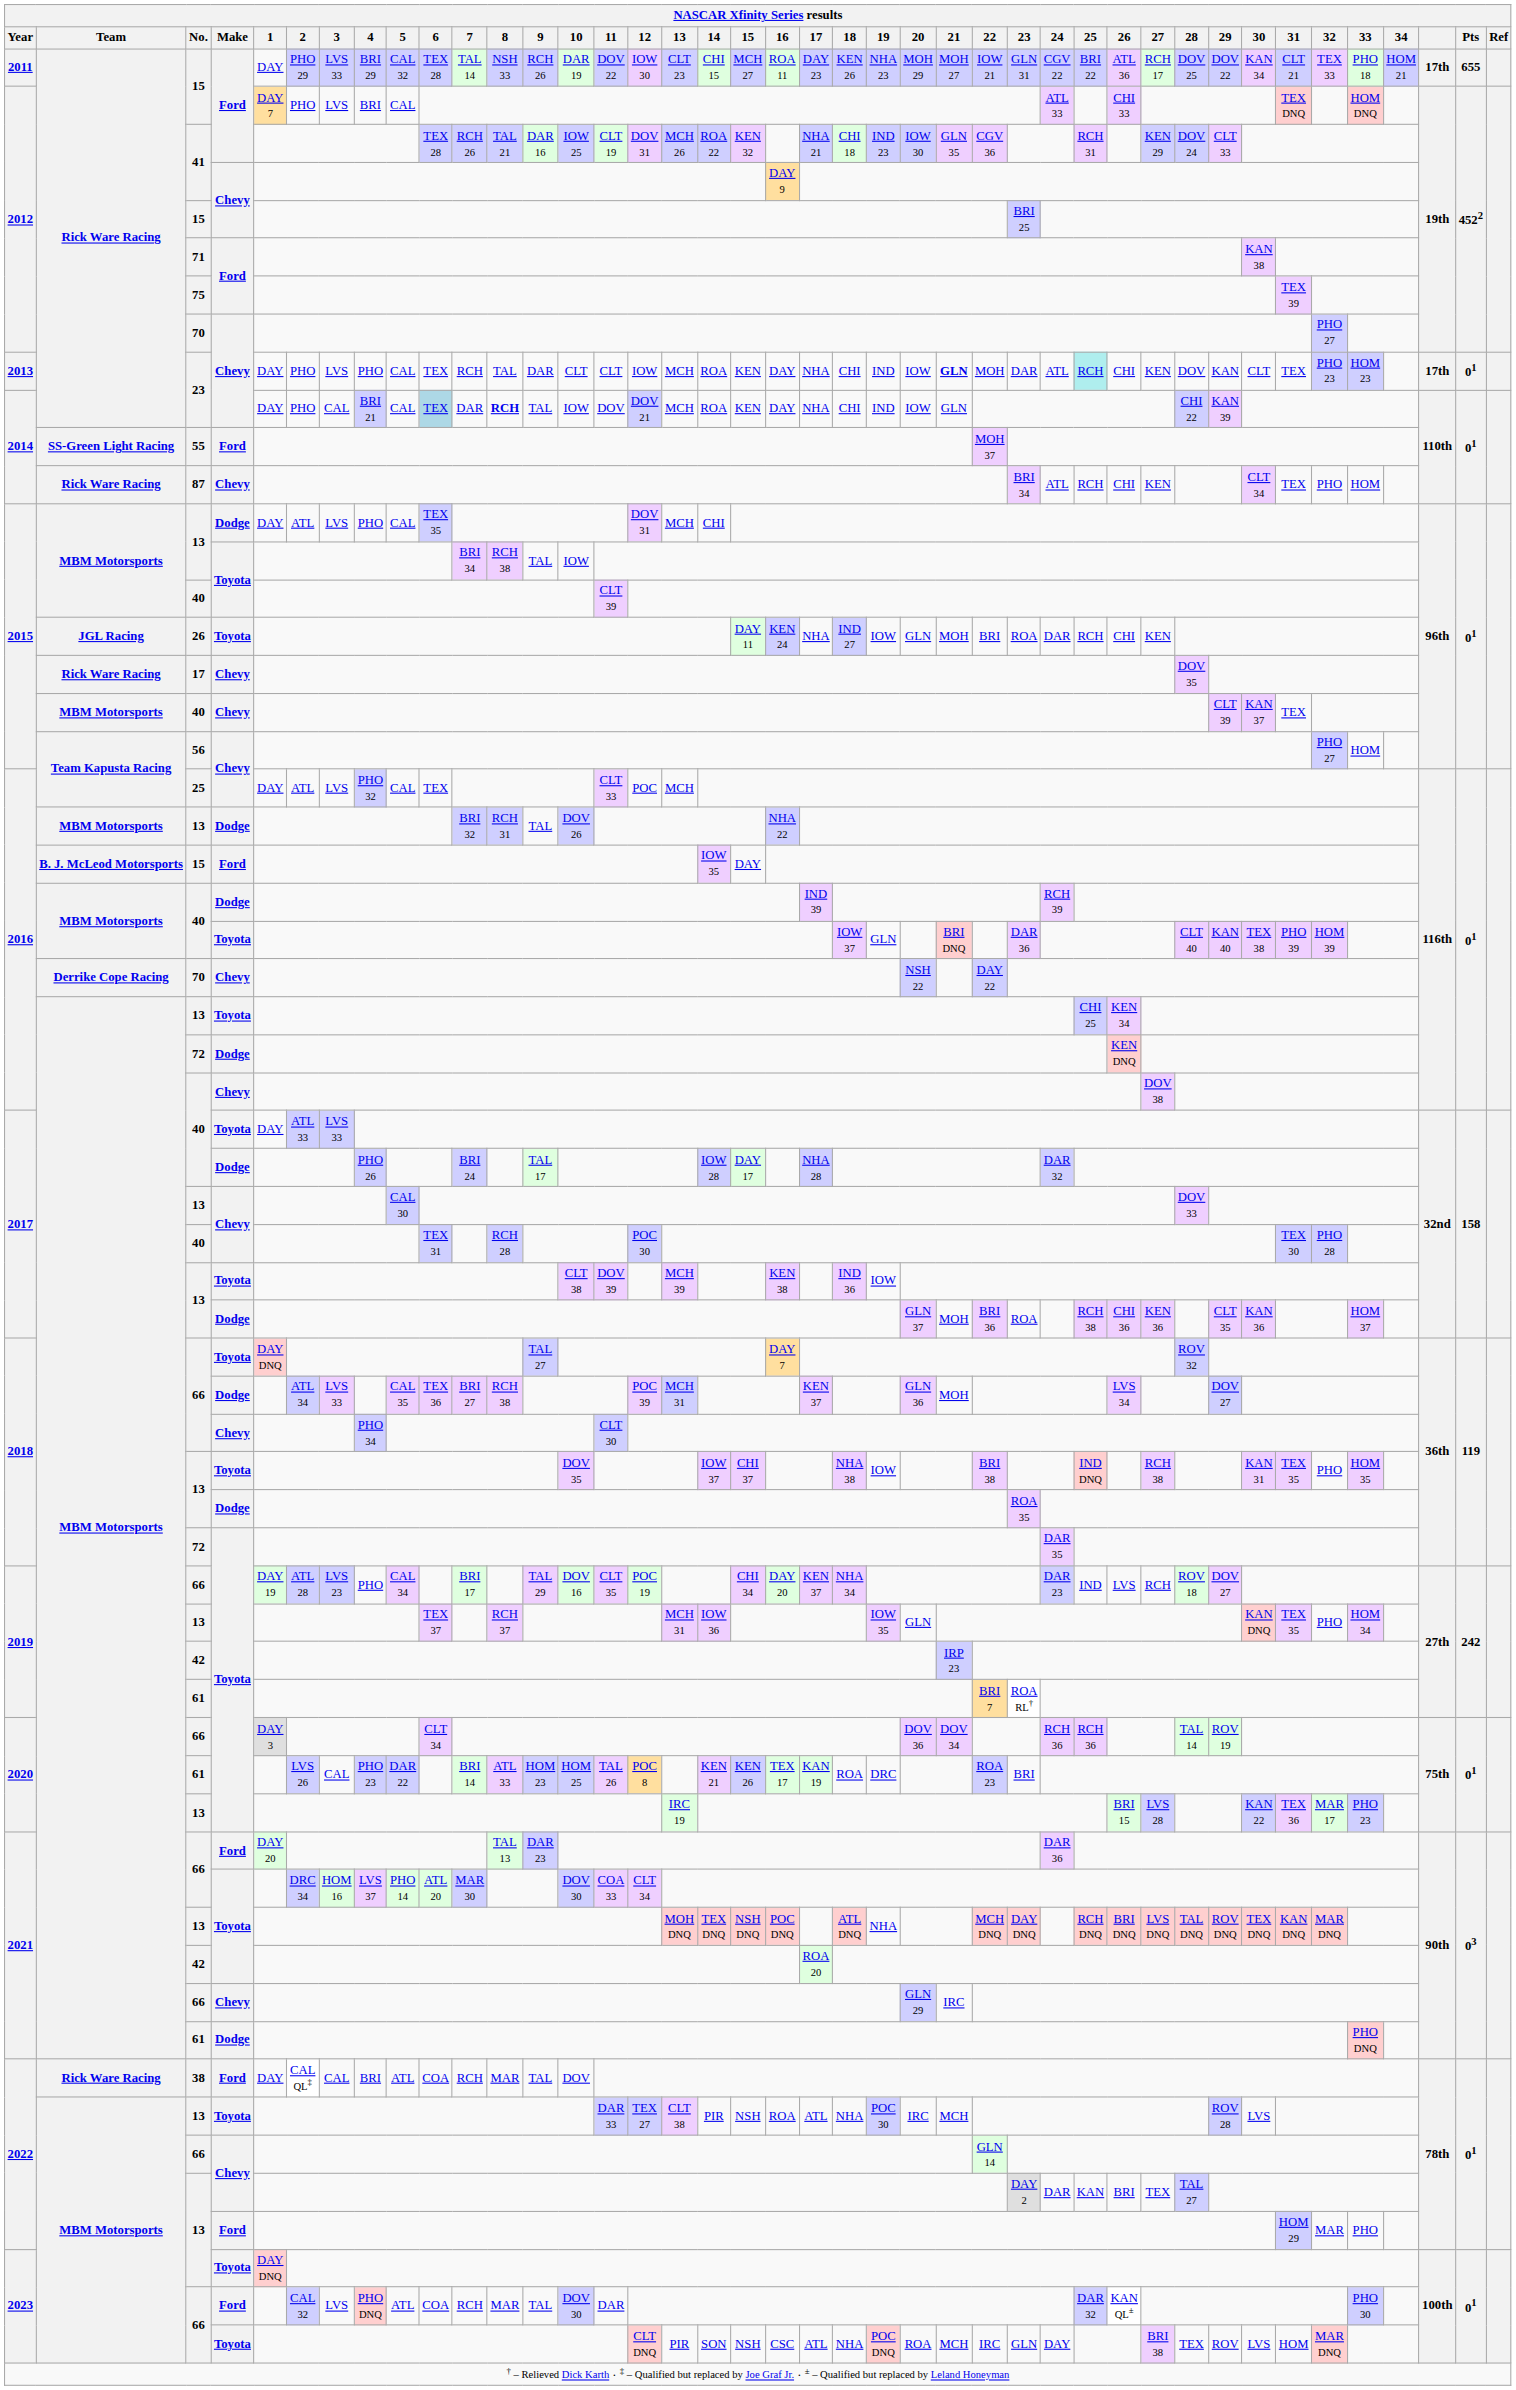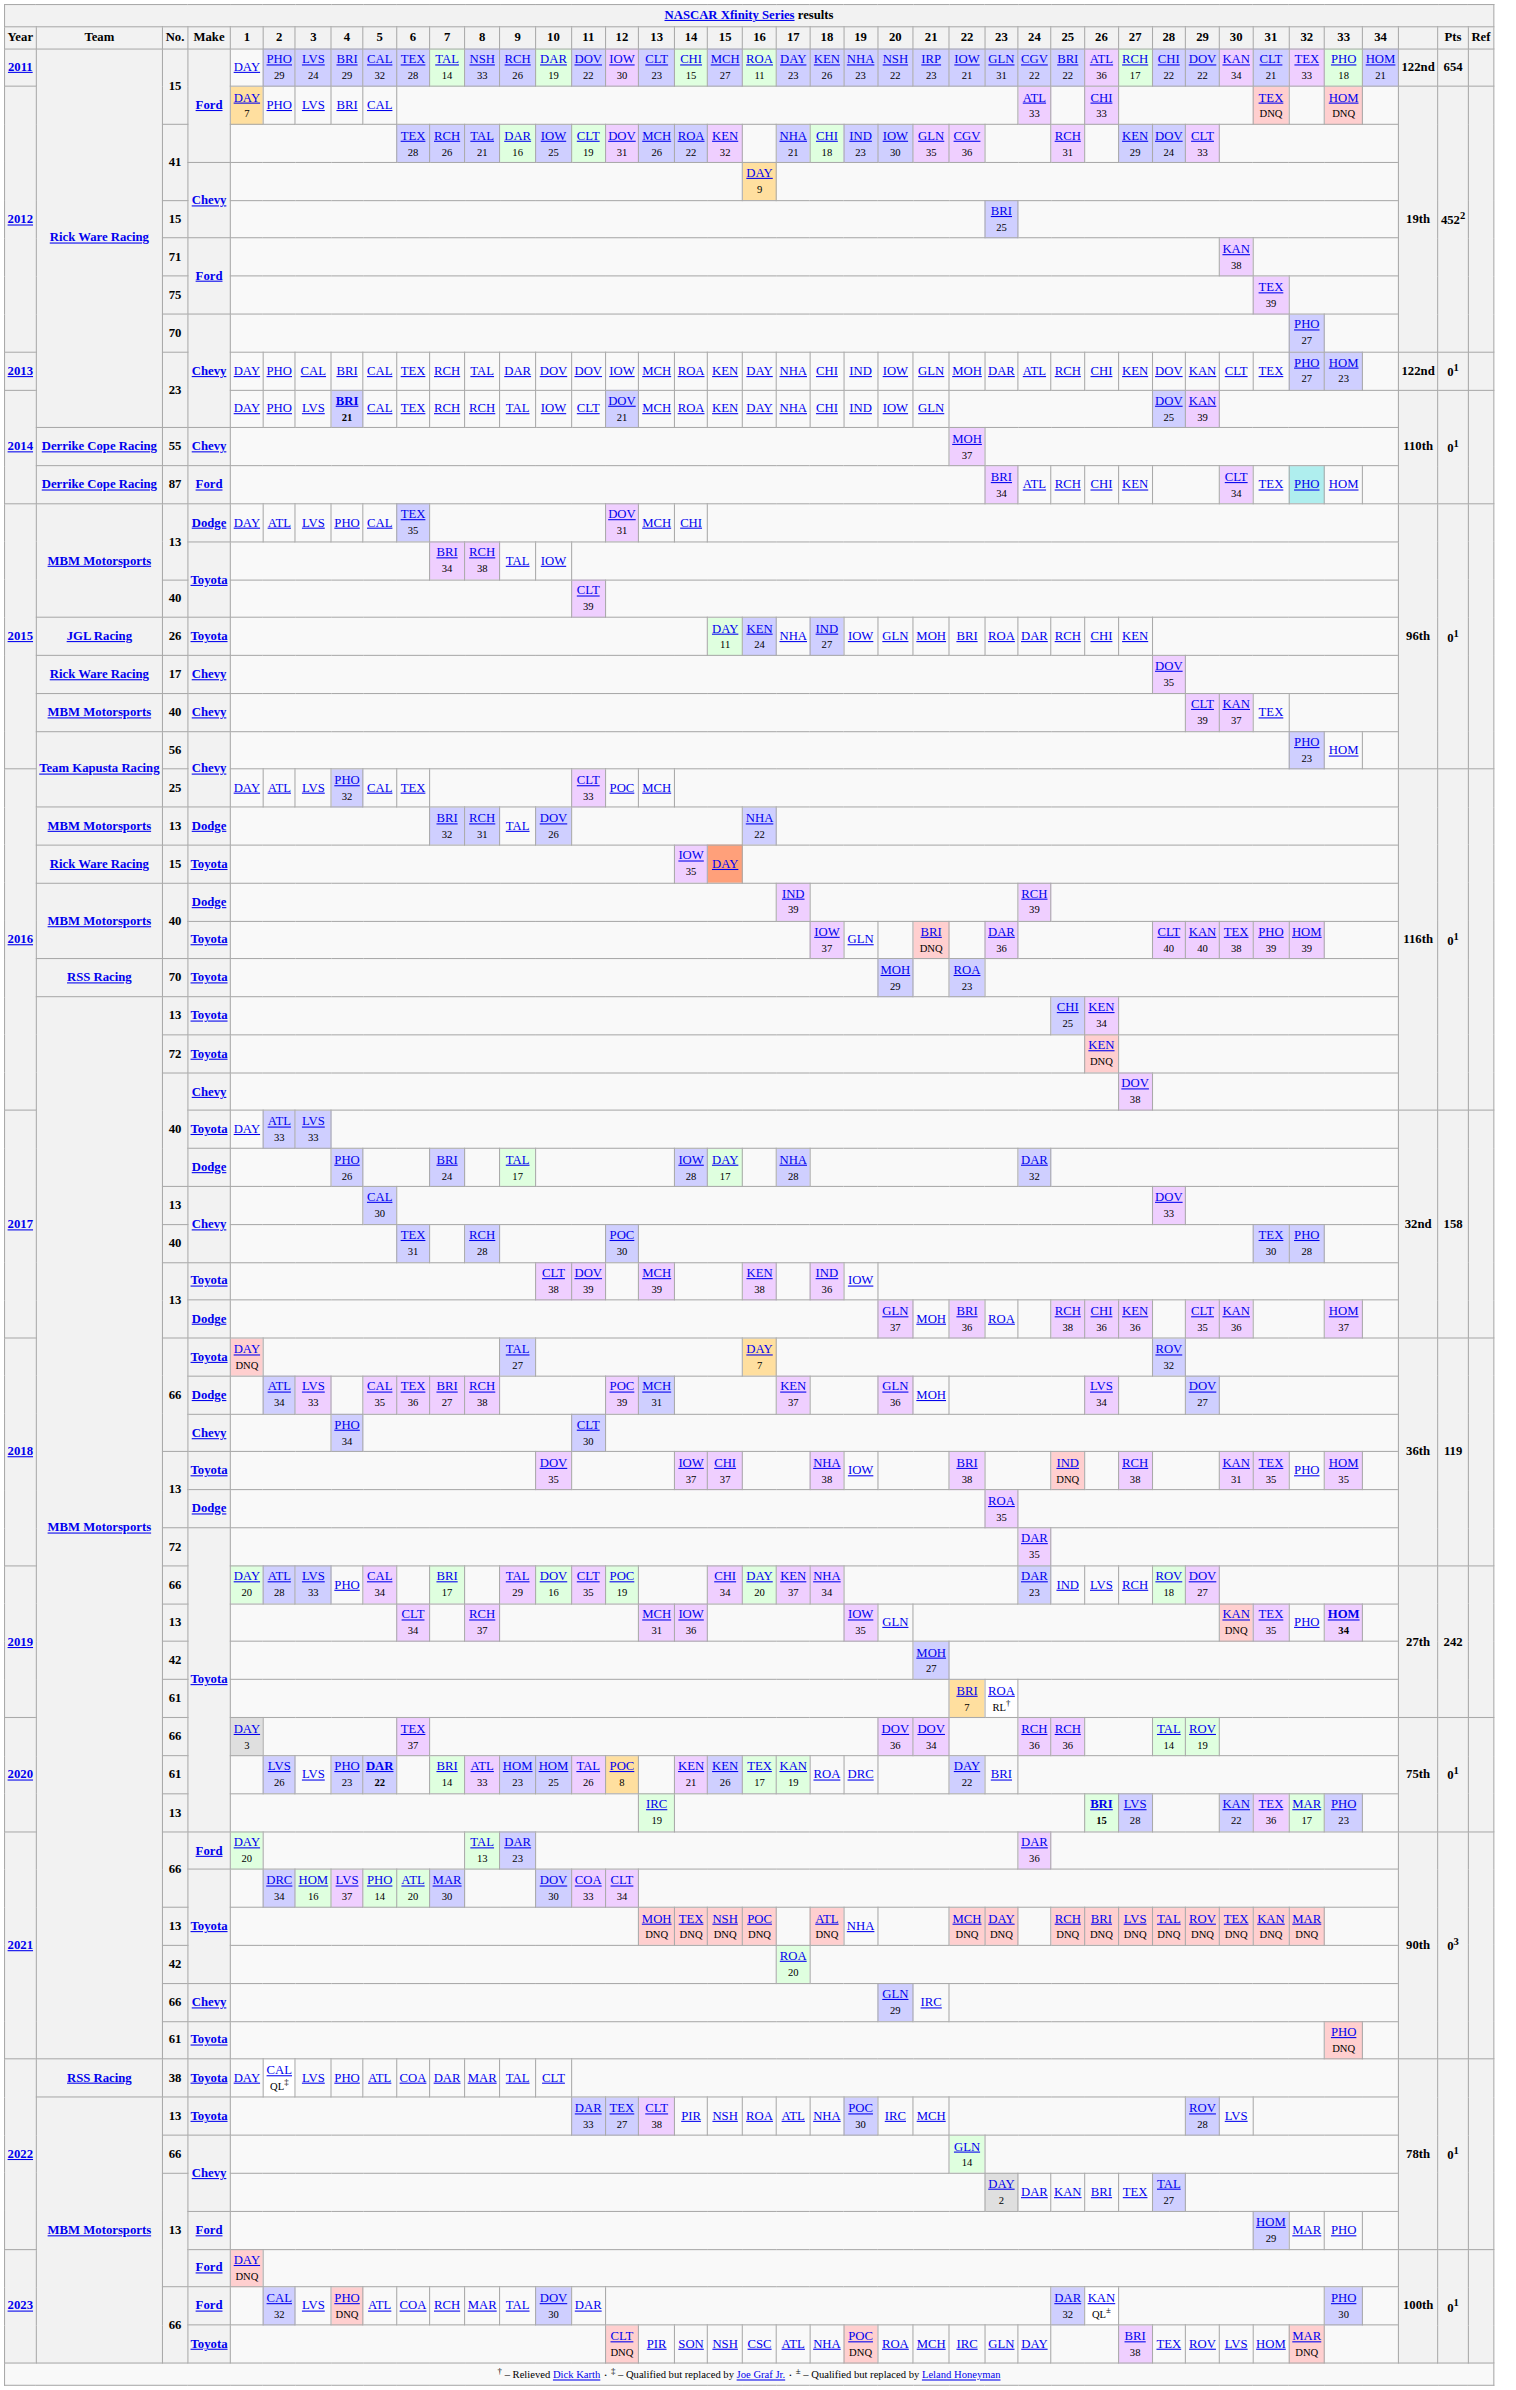(337, 66) LVS 33 -> (313, 66) LVS 24
(918, 66) MOH 29 -> (895, 66) NSH 22
(954, 66) MOH 27 -> (931, 66) IRP 23
(1192, 66) DOV 25 -> (1169, 66) CHI 22
(1437, 67) 17th -> (1418, 67) 122nd
(1471, 67) 655 -> (1453, 67) 654
(337, 370) LVS -> (313, 370) CAL
(370, 370) PHO -> (347, 370) BRI
(576, 370) CLT -> (553, 370) DOV
(611, 370) CLT -> (588, 370) DOV
(954, 370) bold -> (931, 370) normal
(1090, 370) paleturquoise background -> (1068, 370) no background
(1329, 370) PHO 23 -> (1307, 370) PHO 27
(1437, 370) 17th -> (1418, 370) 122nd
(337, 408) CAL -> (313, 408) LVS
(370, 408) normal -> (347, 408) bold
(436, 408) lightblue background -> (413, 408) no background
(470, 408) DAR -> (447, 408) RCH
(505, 408) bold -> (482, 408) normal
(611, 408) DOV -> (588, 408) CLT
(1192, 408) CHI 22 -> (1169, 408) DOV 25
(111, 446) SS-Green Light Racing -> (99, 446) Derrike Cope Racing
(232, 446) Ford -> (209, 446) Chevy
(111, 484) Rick Ware Racing -> (99, 484) Derrike Cope Racing
(232, 484) Chevy -> (209, 484) Ford
(1329, 484) no background -> (1307, 484) paleturquoise background
(1329, 749) PHO 27 -> (1307, 749) PHO 23
(111, 864) B. J. McLeod Motorsports -> (99, 864) Rick Ware Racing
(232, 864) Ford -> (209, 864) Toyota
(748, 864) no background -> (725, 864) lightsalmon background
(111, 977) Derrike Cope Racing -> (99, 977) RSS Racing
(232, 977) Chevy -> (209, 977) Toyota
(918, 977) NSH 22 -> (895, 977) MOH 29
(990, 977) DAY 22 -> (967, 977) ROA 23
(232, 1053) Dodge -> (209, 1053) Toyota
(270, 1584) DAY 19 -> (247, 1584) DAY 20
(337, 1584) LVS 23 -> (313, 1584) LVS 33
(436, 1622) TEX 37 -> (413, 1622) CLT 34
(1365, 1622) normal -> (1344, 1622) bold
(954, 1659) IRP 23 -> (931, 1659) MOH 27
(436, 1736) CLT 34 -> (413, 1736) TEX 37
(337, 1774) CAL -> (313, 1774) LVS
(403, 1774) normal -> (380, 1774) bold
(990, 1774) ROA 23 -> (967, 1774) DAY 22
(1124, 1812) normal -> (1101, 1812) bold
(232, 2040) Dodge -> (209, 2040) Toyota
(111, 2078) Rick Ware Racing -> (99, 2078) RSS Racing
(232, 2078) Ford -> (209, 2078) Toyota
(337, 2078) CAL -> (313, 2078) LVS
(370, 2078) BRI -> (347, 2078) PHO
(470, 2078) RCH -> (447, 2078) DAR
(576, 2078) DOV -> (553, 2078) CLT
(232, 2268) Toyota -> (209, 2268) Ford
